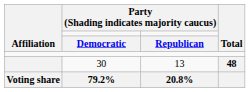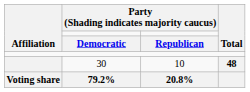(180, 64) 13 -> (180, 64) 10
